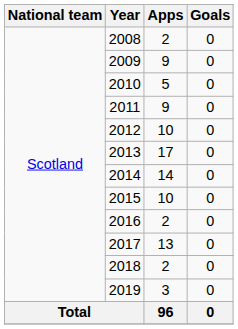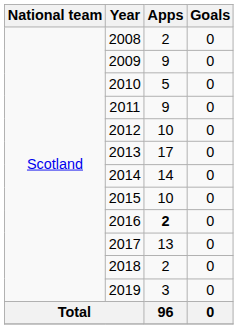(166, 221) normal -> (166, 221) bold
